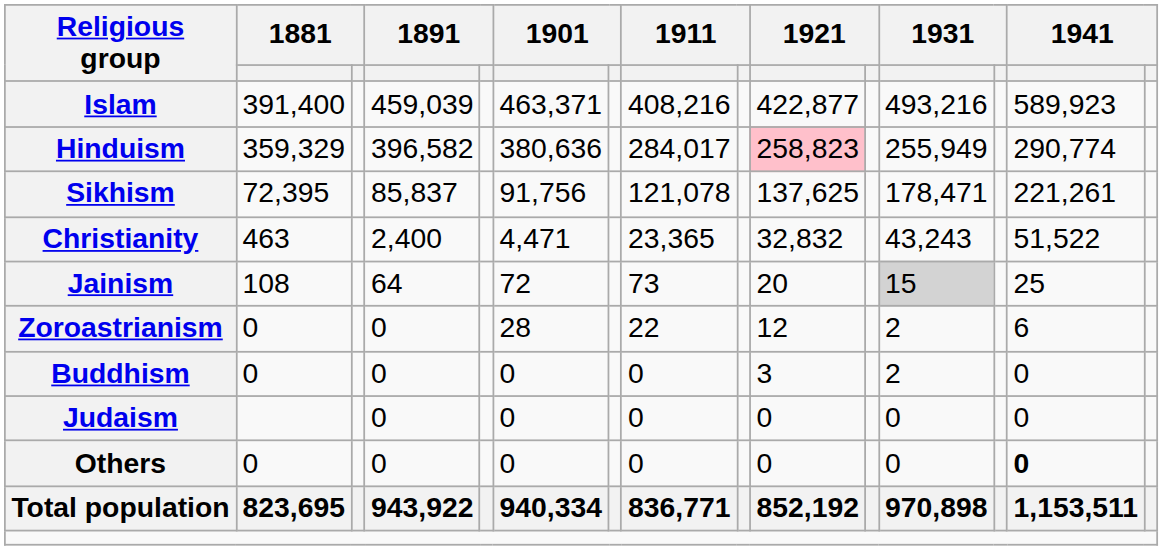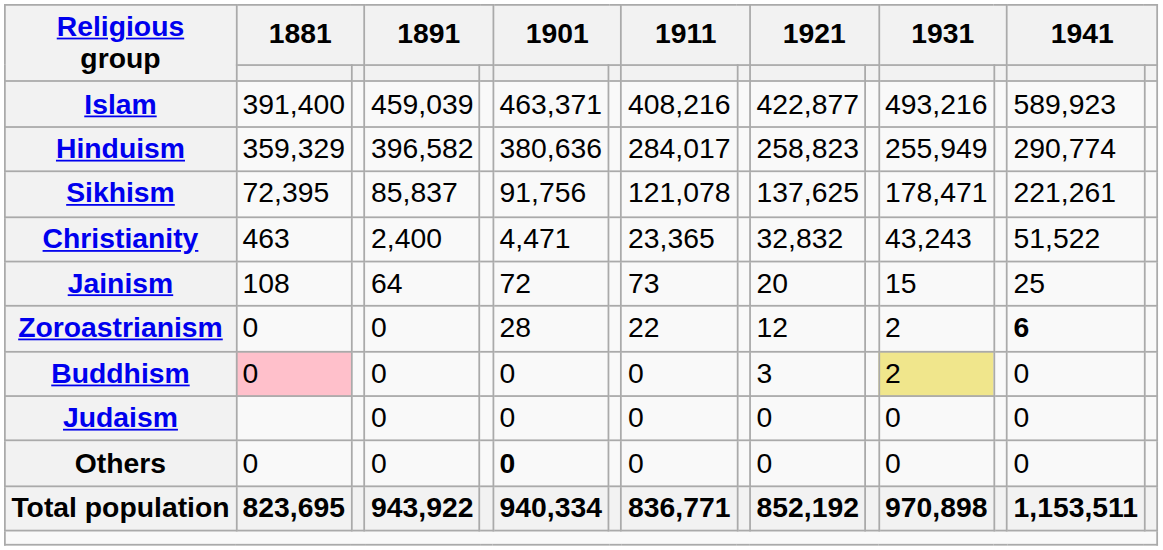(808, 148) pink background -> (808, 148) no background
(901, 283) lightgrey background -> (901, 283) no background
(1021, 328) normal -> (1021, 328) bold
(250, 373) no background -> (250, 373) pink background
(893, 373) no background -> (893, 373) khaki background
(507, 463) normal -> (507, 463) bold
(1021, 463) bold -> (1021, 463) normal
